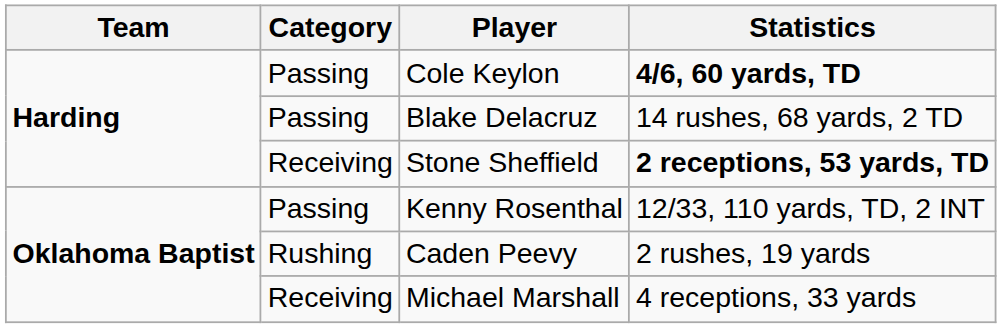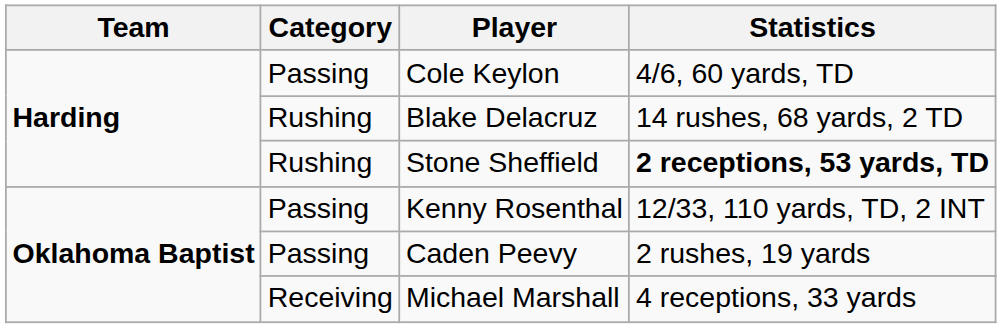(748, 72) bold -> (745, 72) normal
(318, 117) Passing -> (320, 117) Rushing
(330, 163) Receiving -> (320, 163) Rushing
(320, 253) Rushing -> (318, 253) Passing
